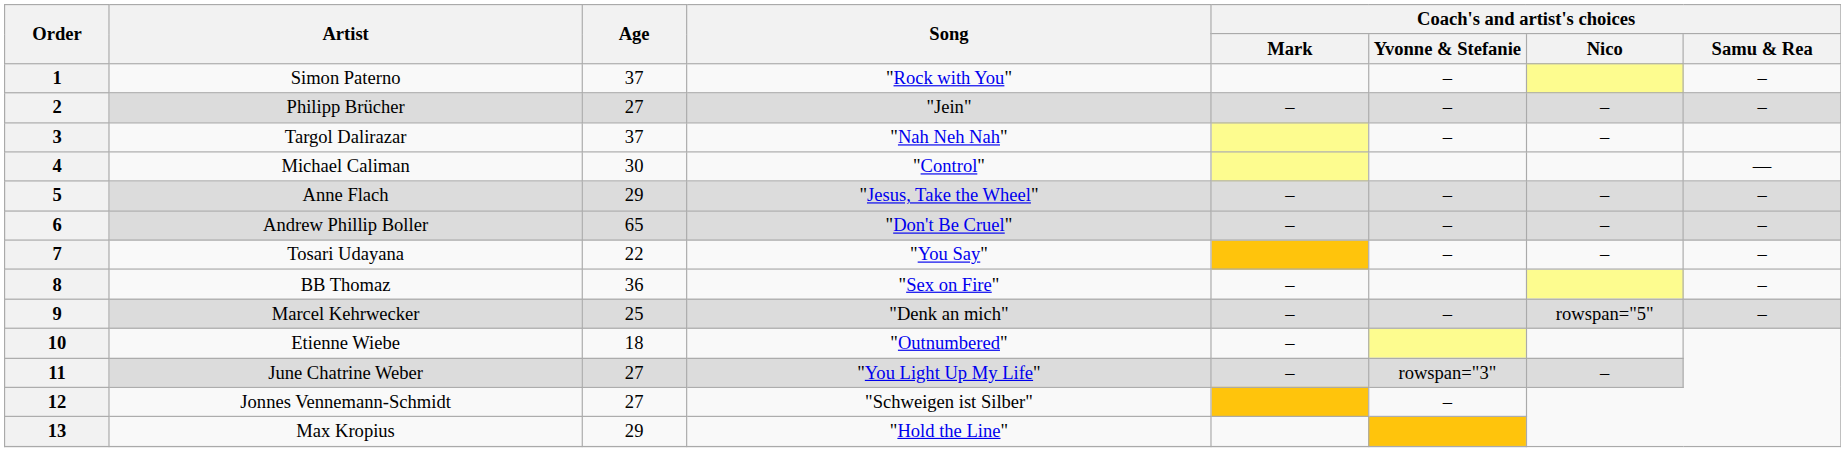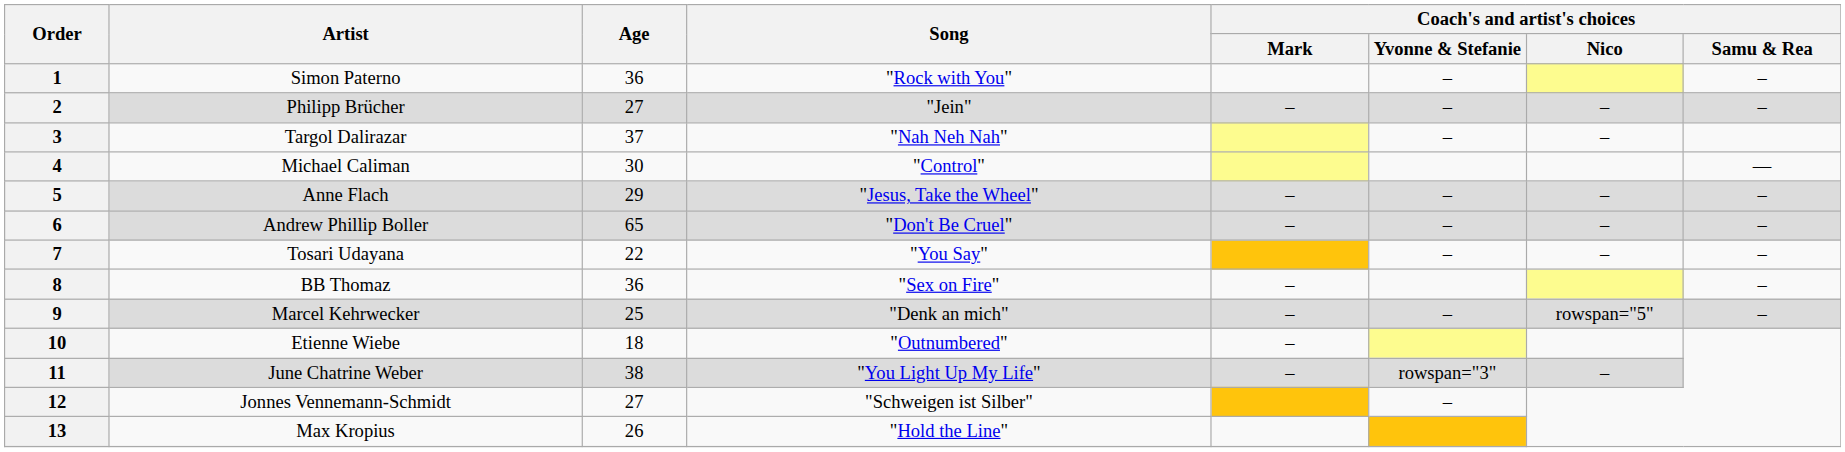(634, 78) 37 -> (634, 78) 36
(634, 372) 27 -> (634, 372) 38
(634, 431) 29 -> (634, 431) 26
